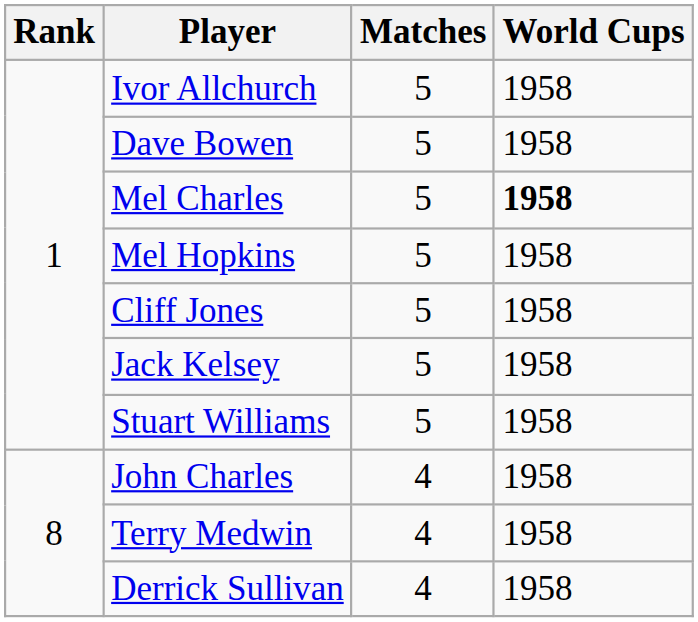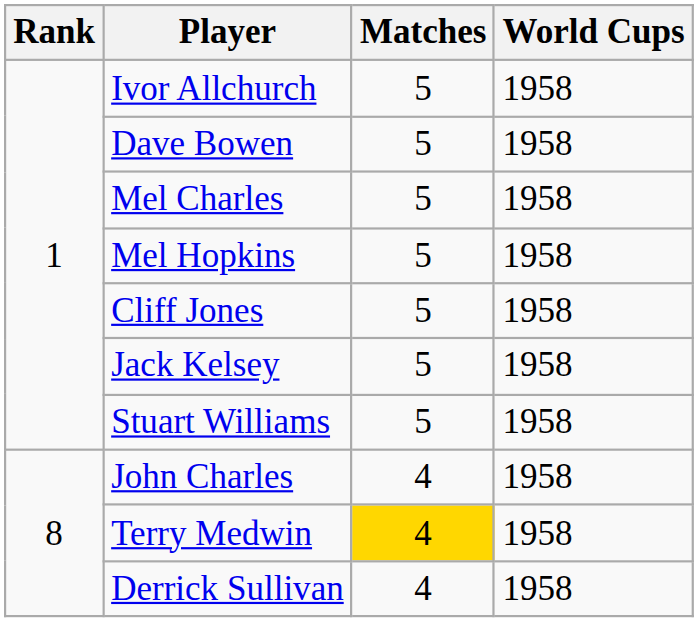(538, 198) bold -> (538, 198) normal
(423, 532) no background -> (423, 532) gold background
